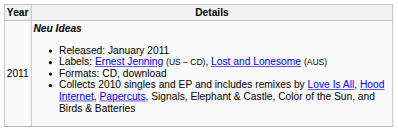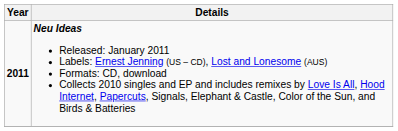(18, 73) normal -> (18, 73) bold
